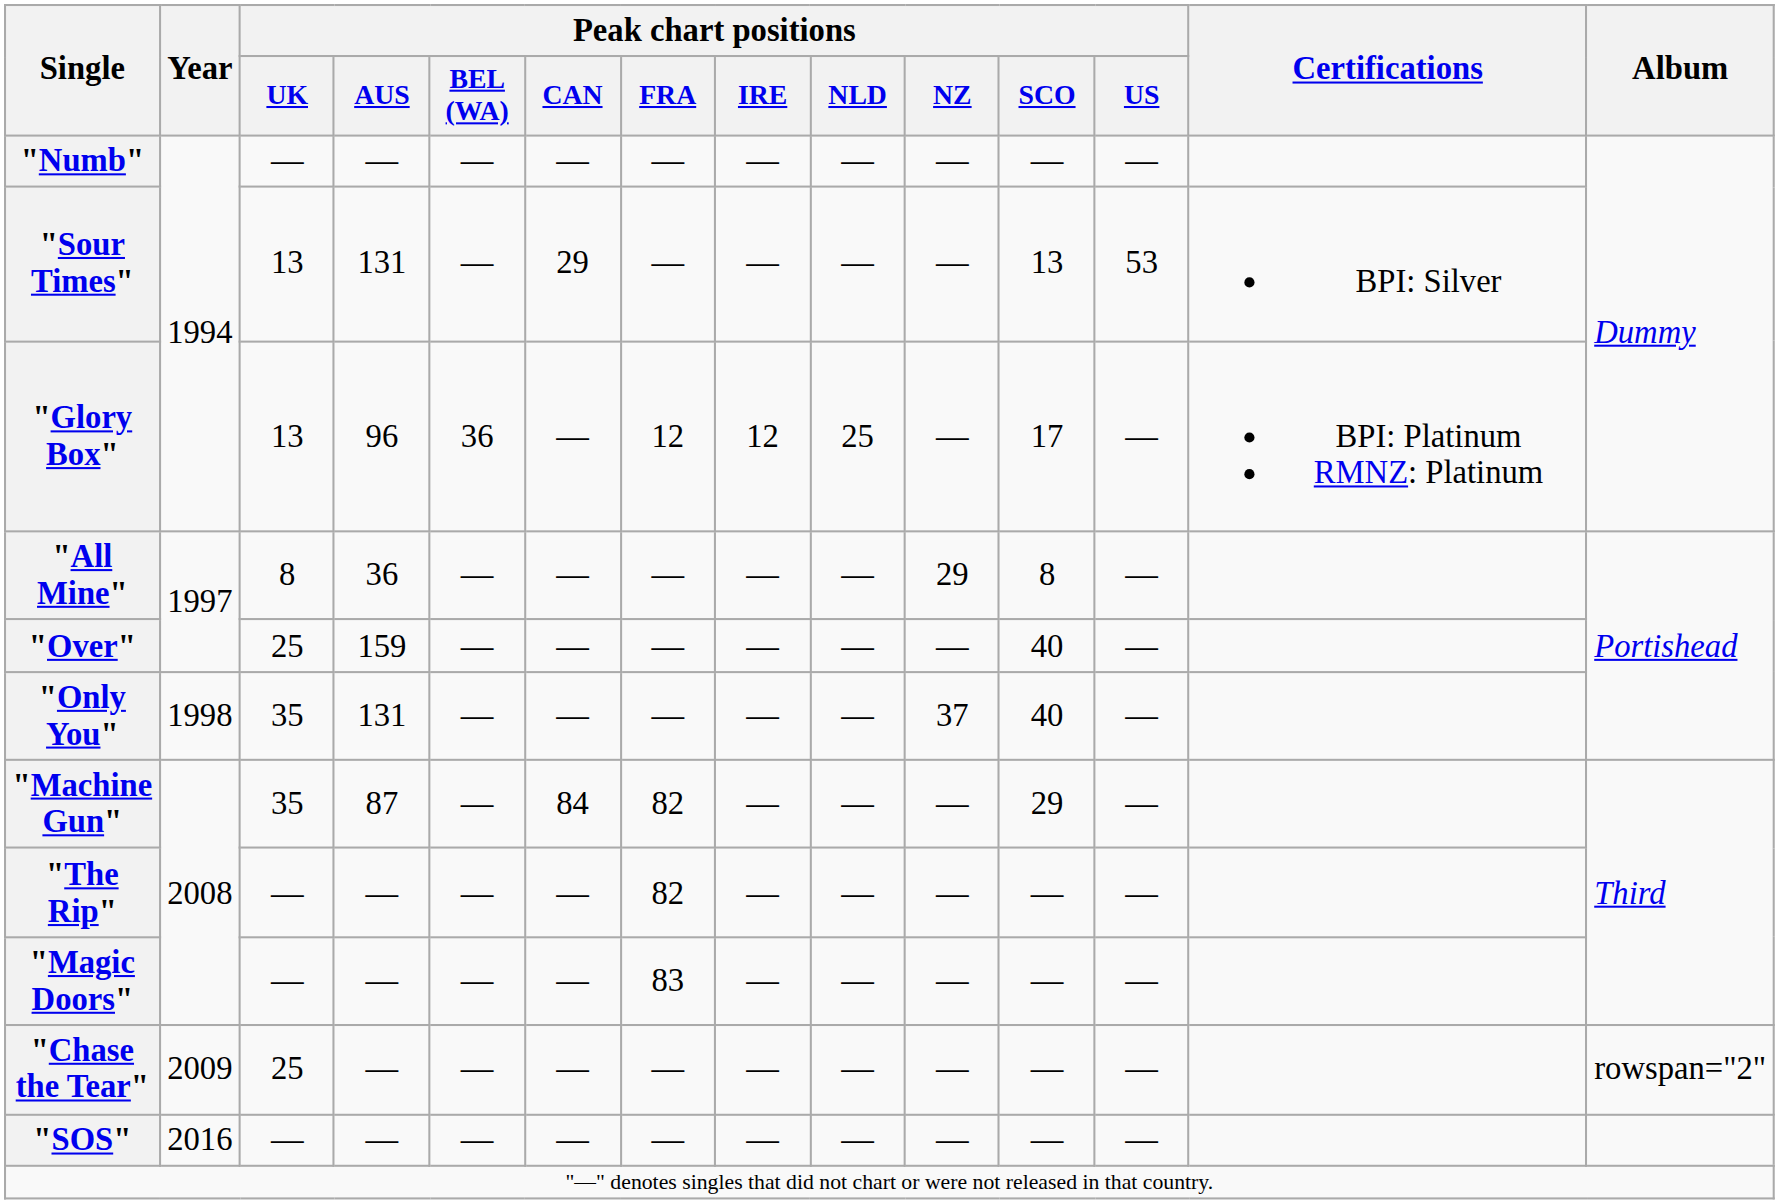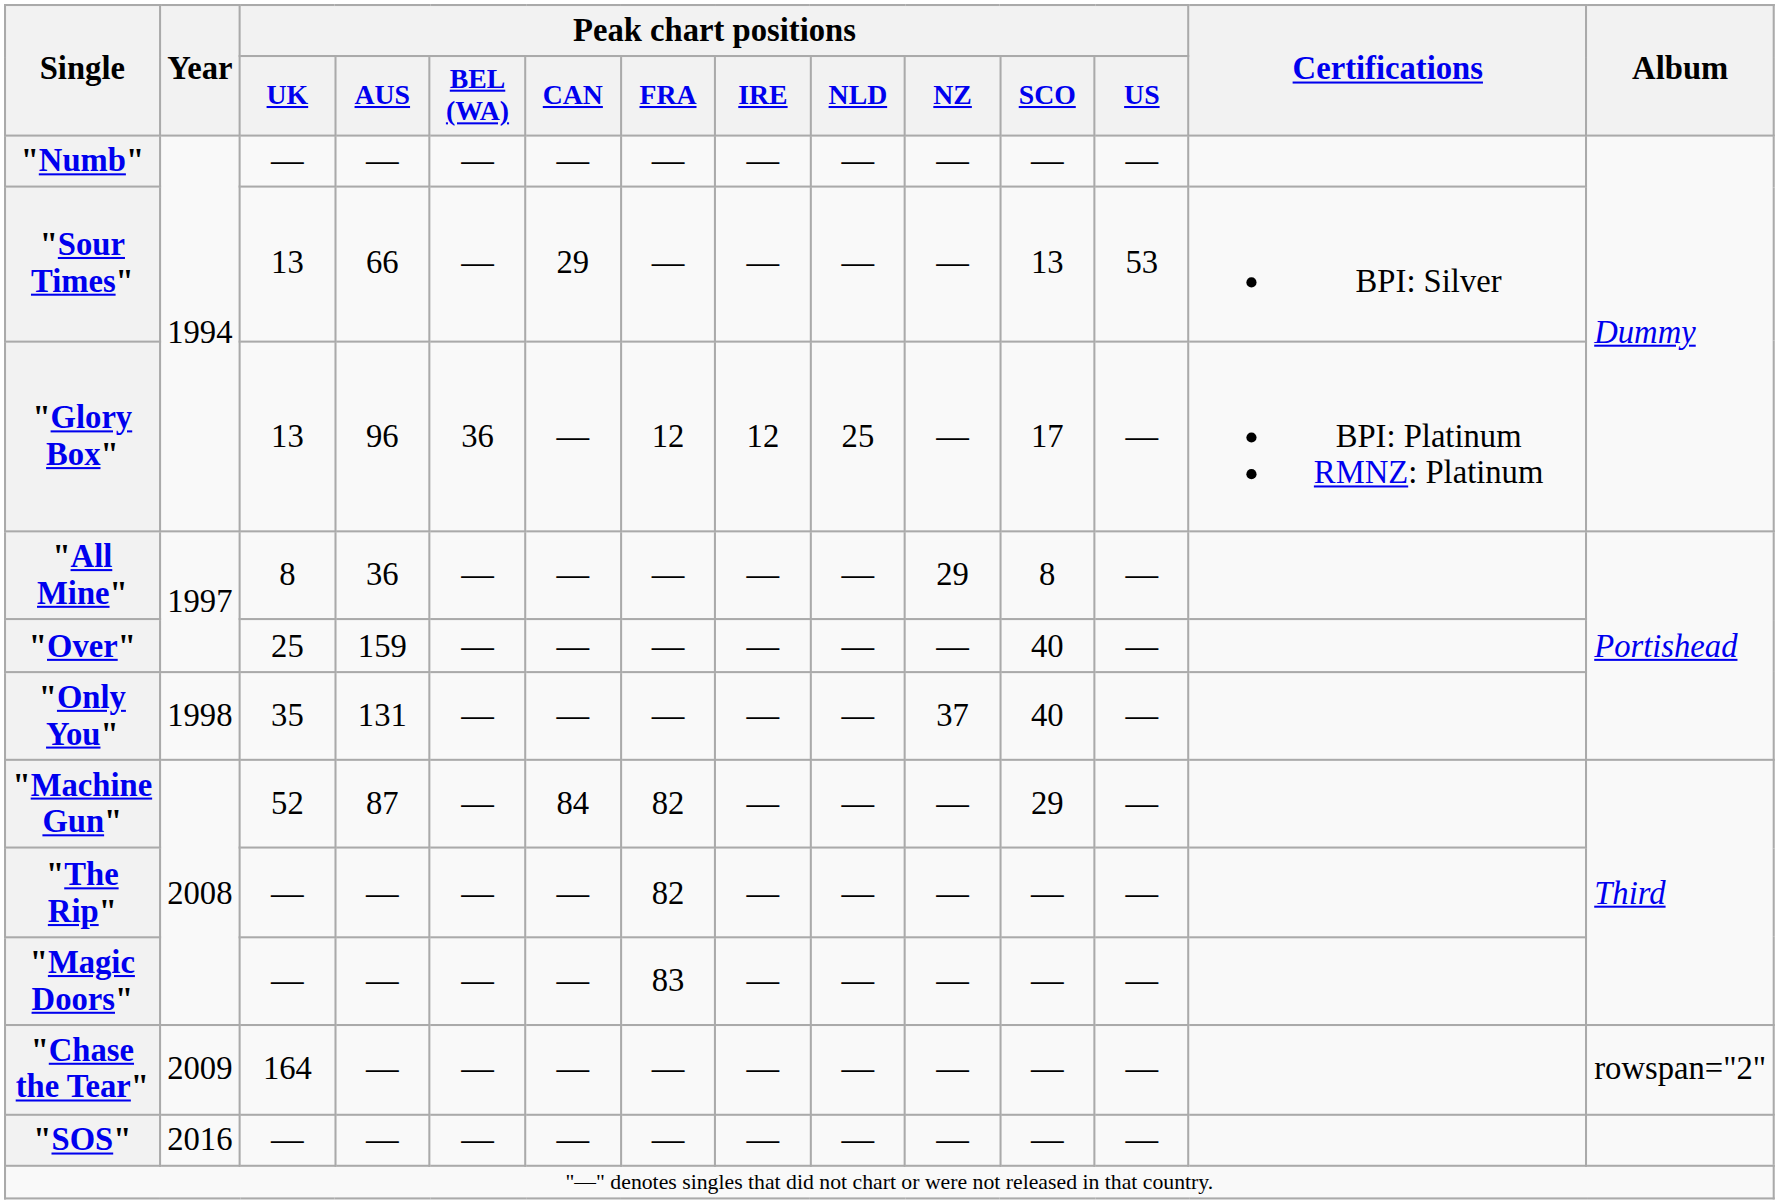(382, 263) 131 -> (382, 263) 66
(287, 803) 35 -> (287, 803) 52
(287, 1069) 25 -> (287, 1069) 164
